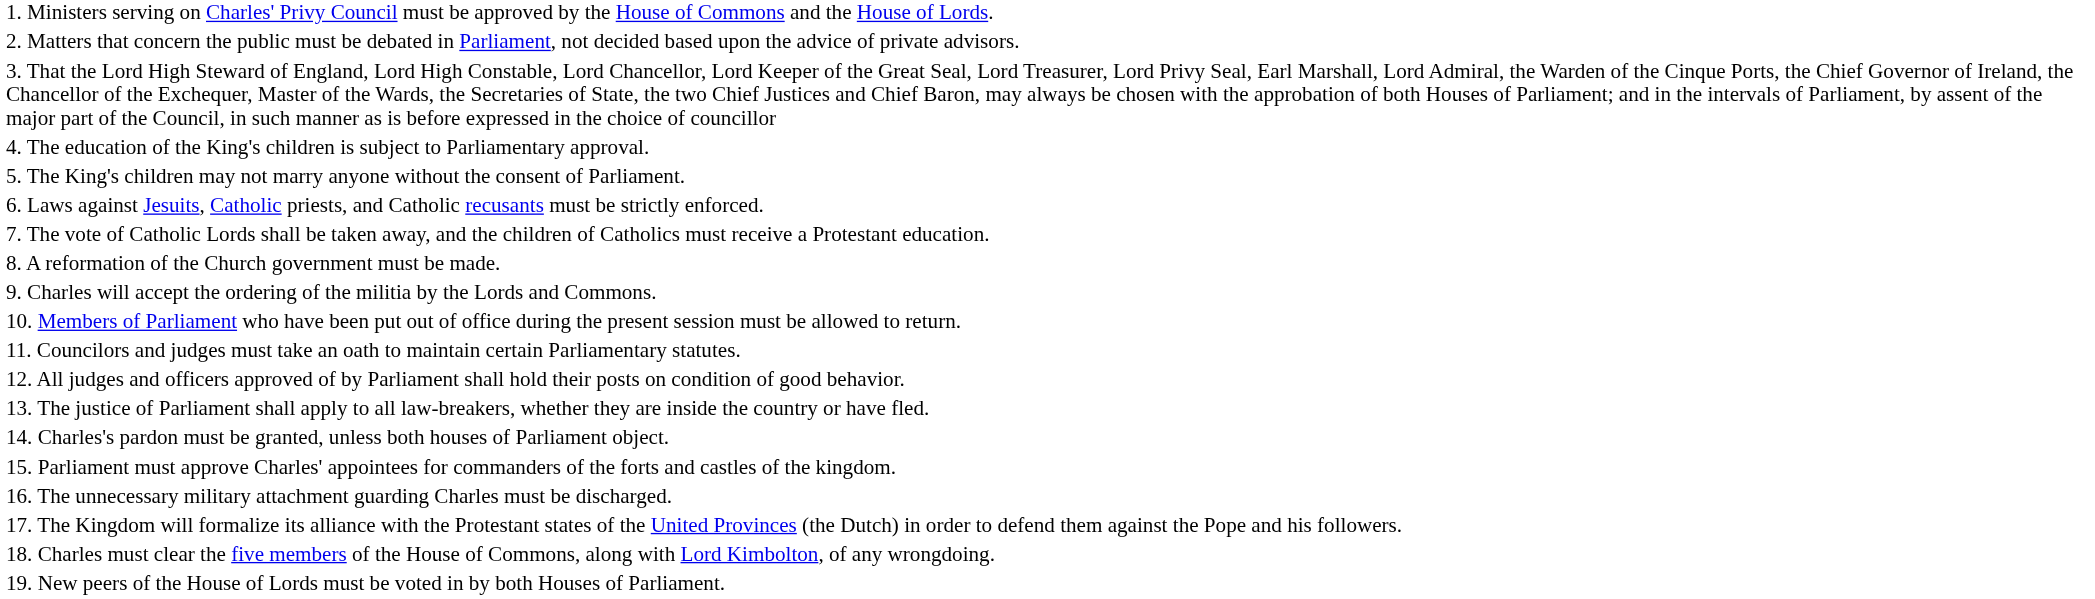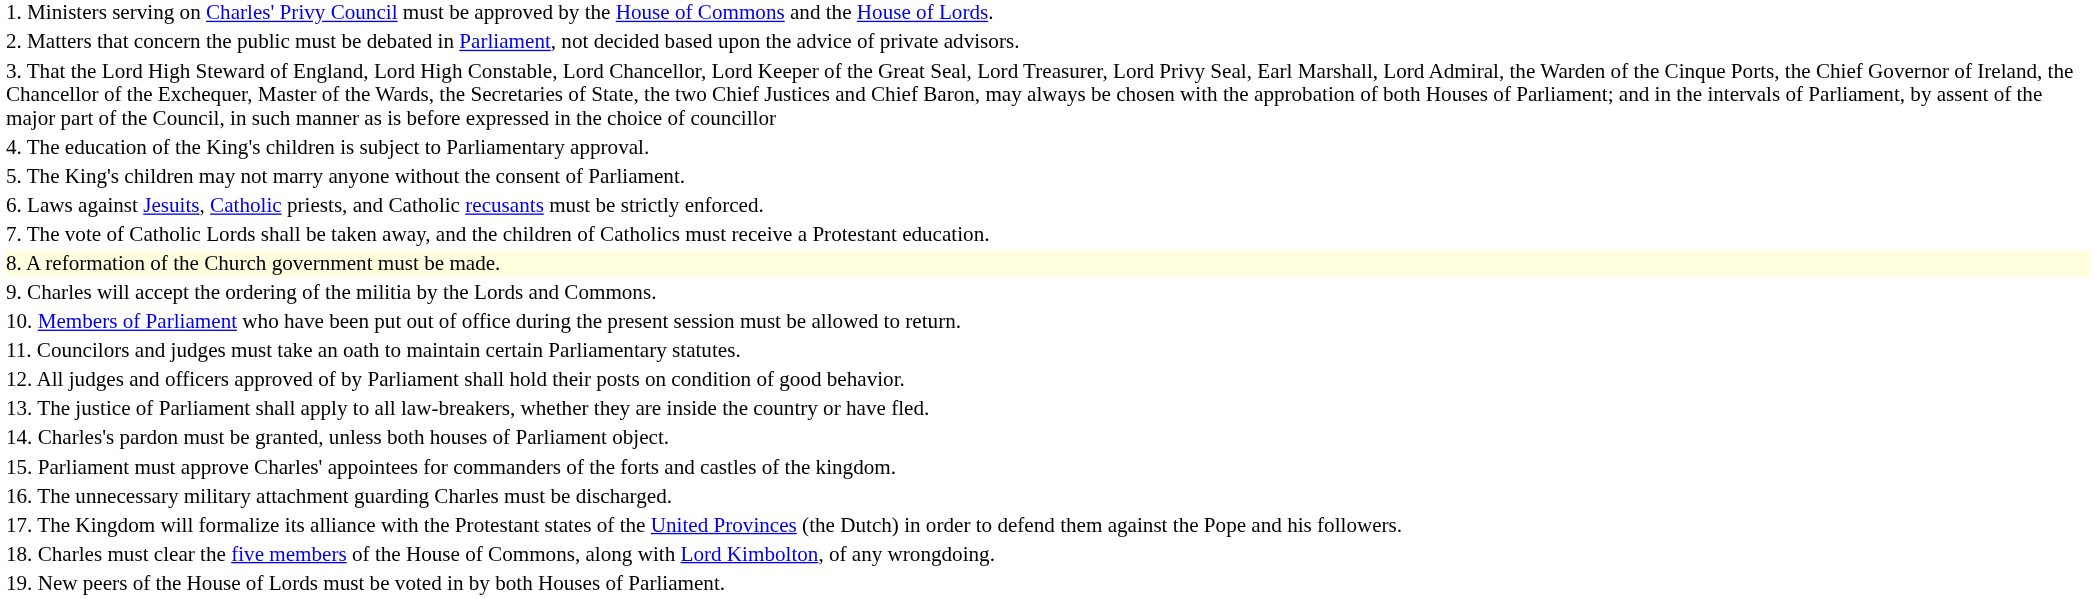(253, 263) no background -> (253, 263) lightyellow background
